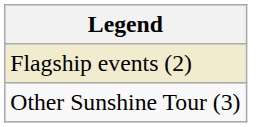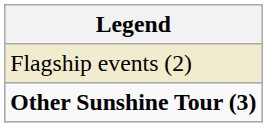(125, 102) normal -> (133, 102) bold
